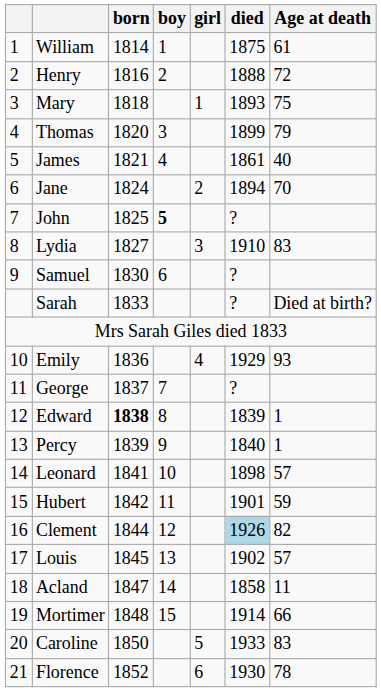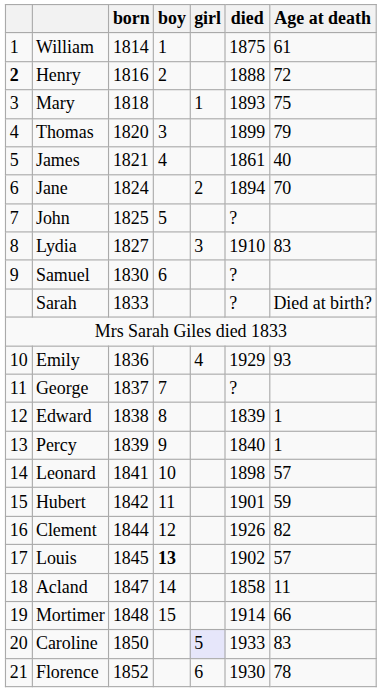(14, 75) normal -> (14, 75) bold
(162, 217) bold -> (162, 217) normal
(131, 416) bold -> (131, 416) normal
(247, 530) lightblue background -> (247, 530) no background
(167, 558) normal -> (167, 558) bold
(199, 643) no background -> (199, 643) lavender background
